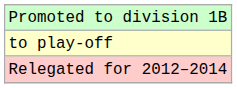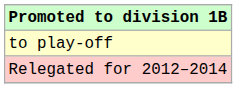(118, 18) normal -> (118, 18) bold
